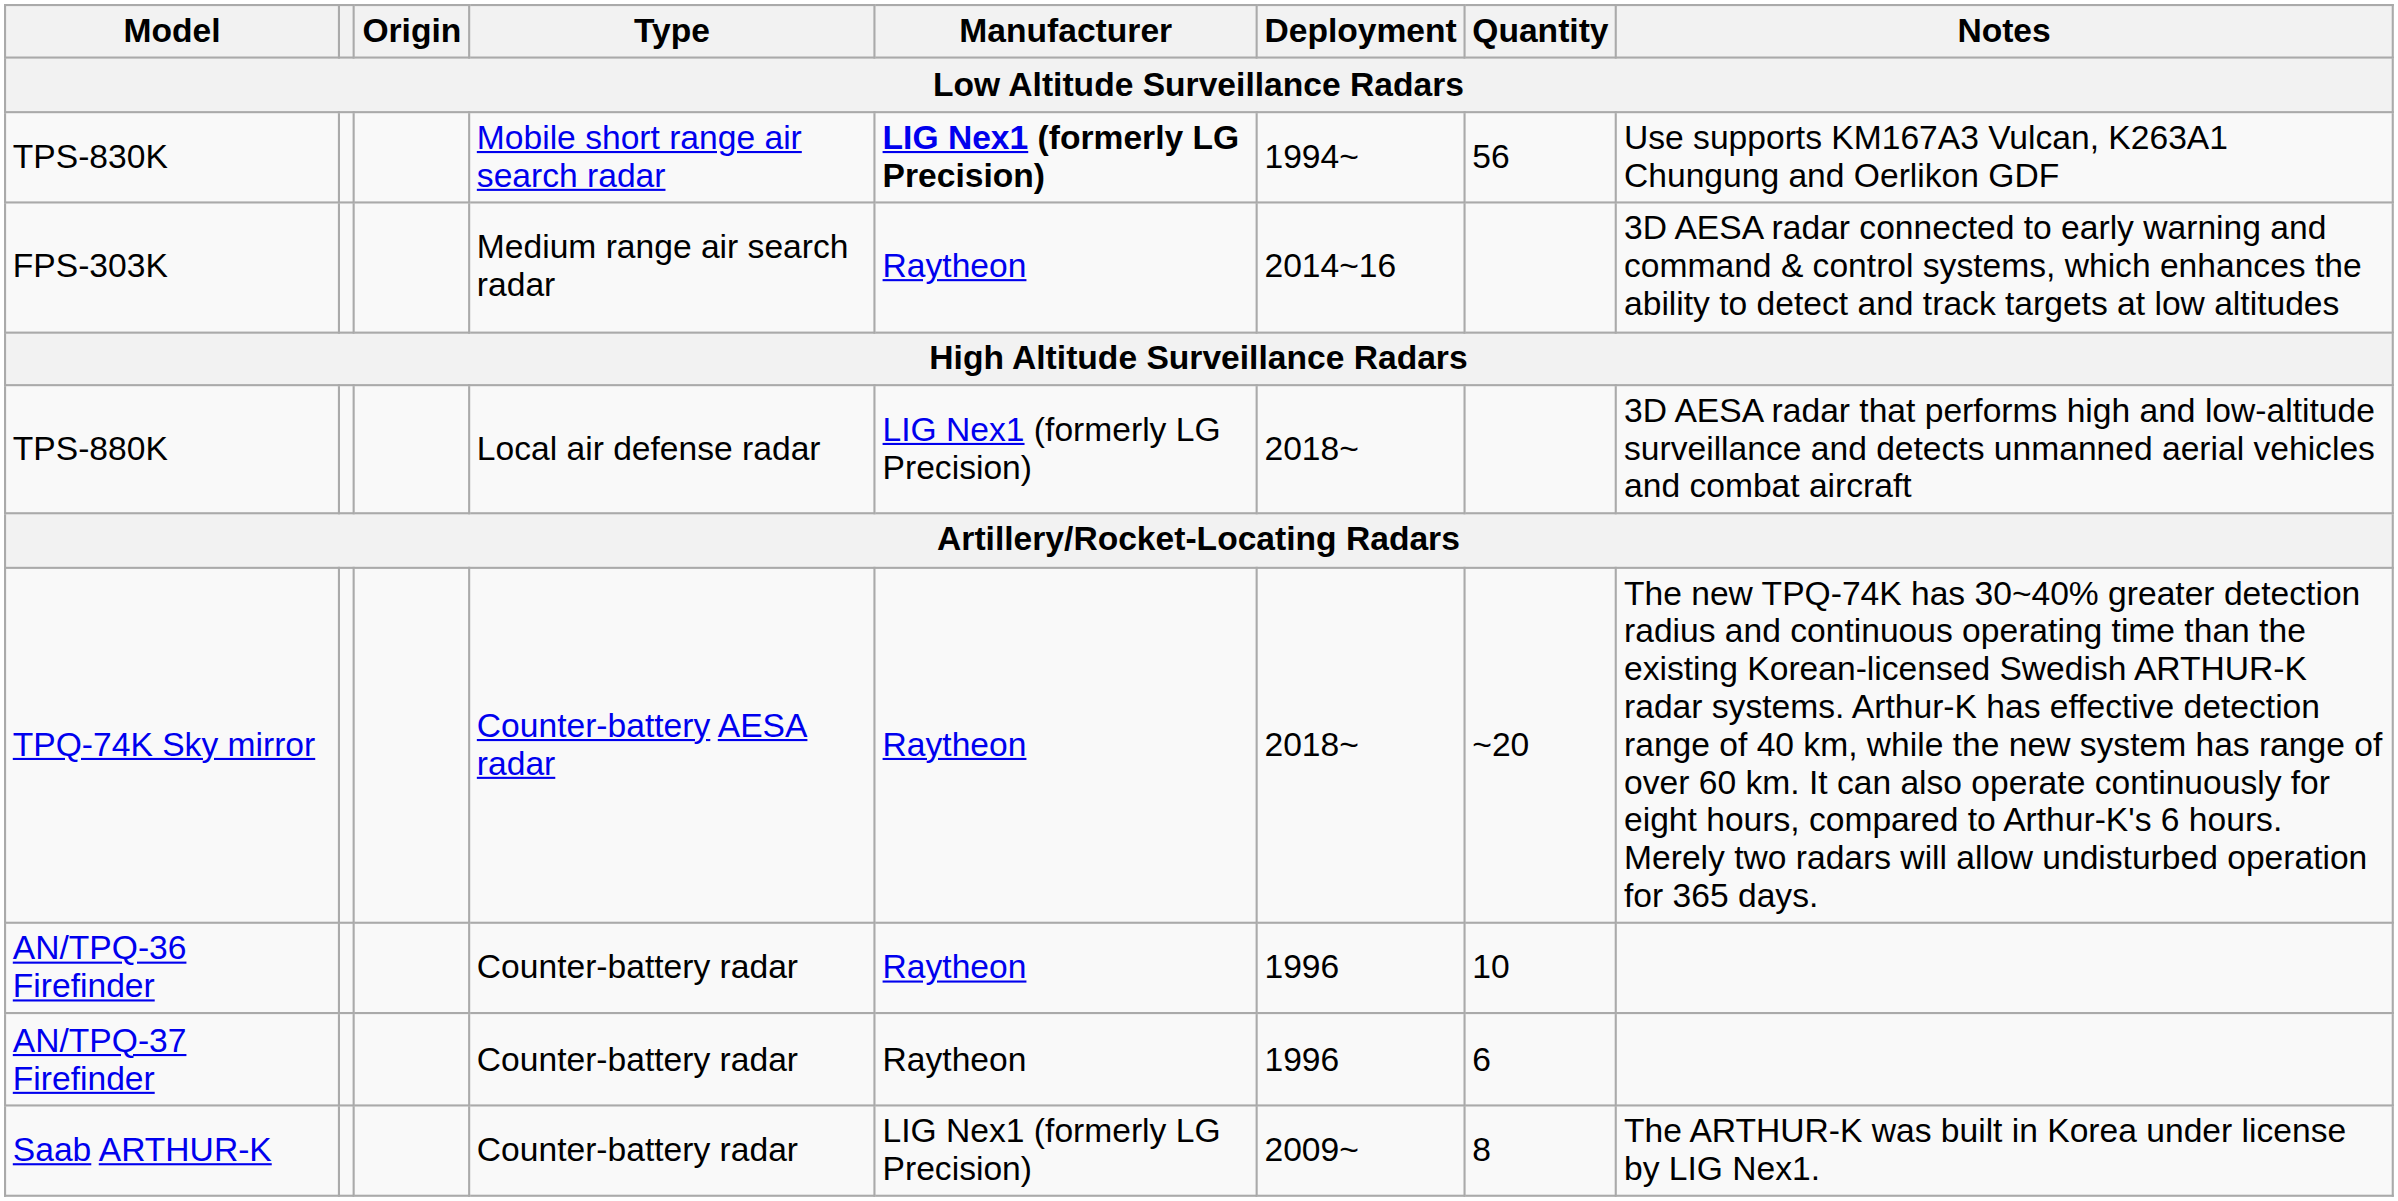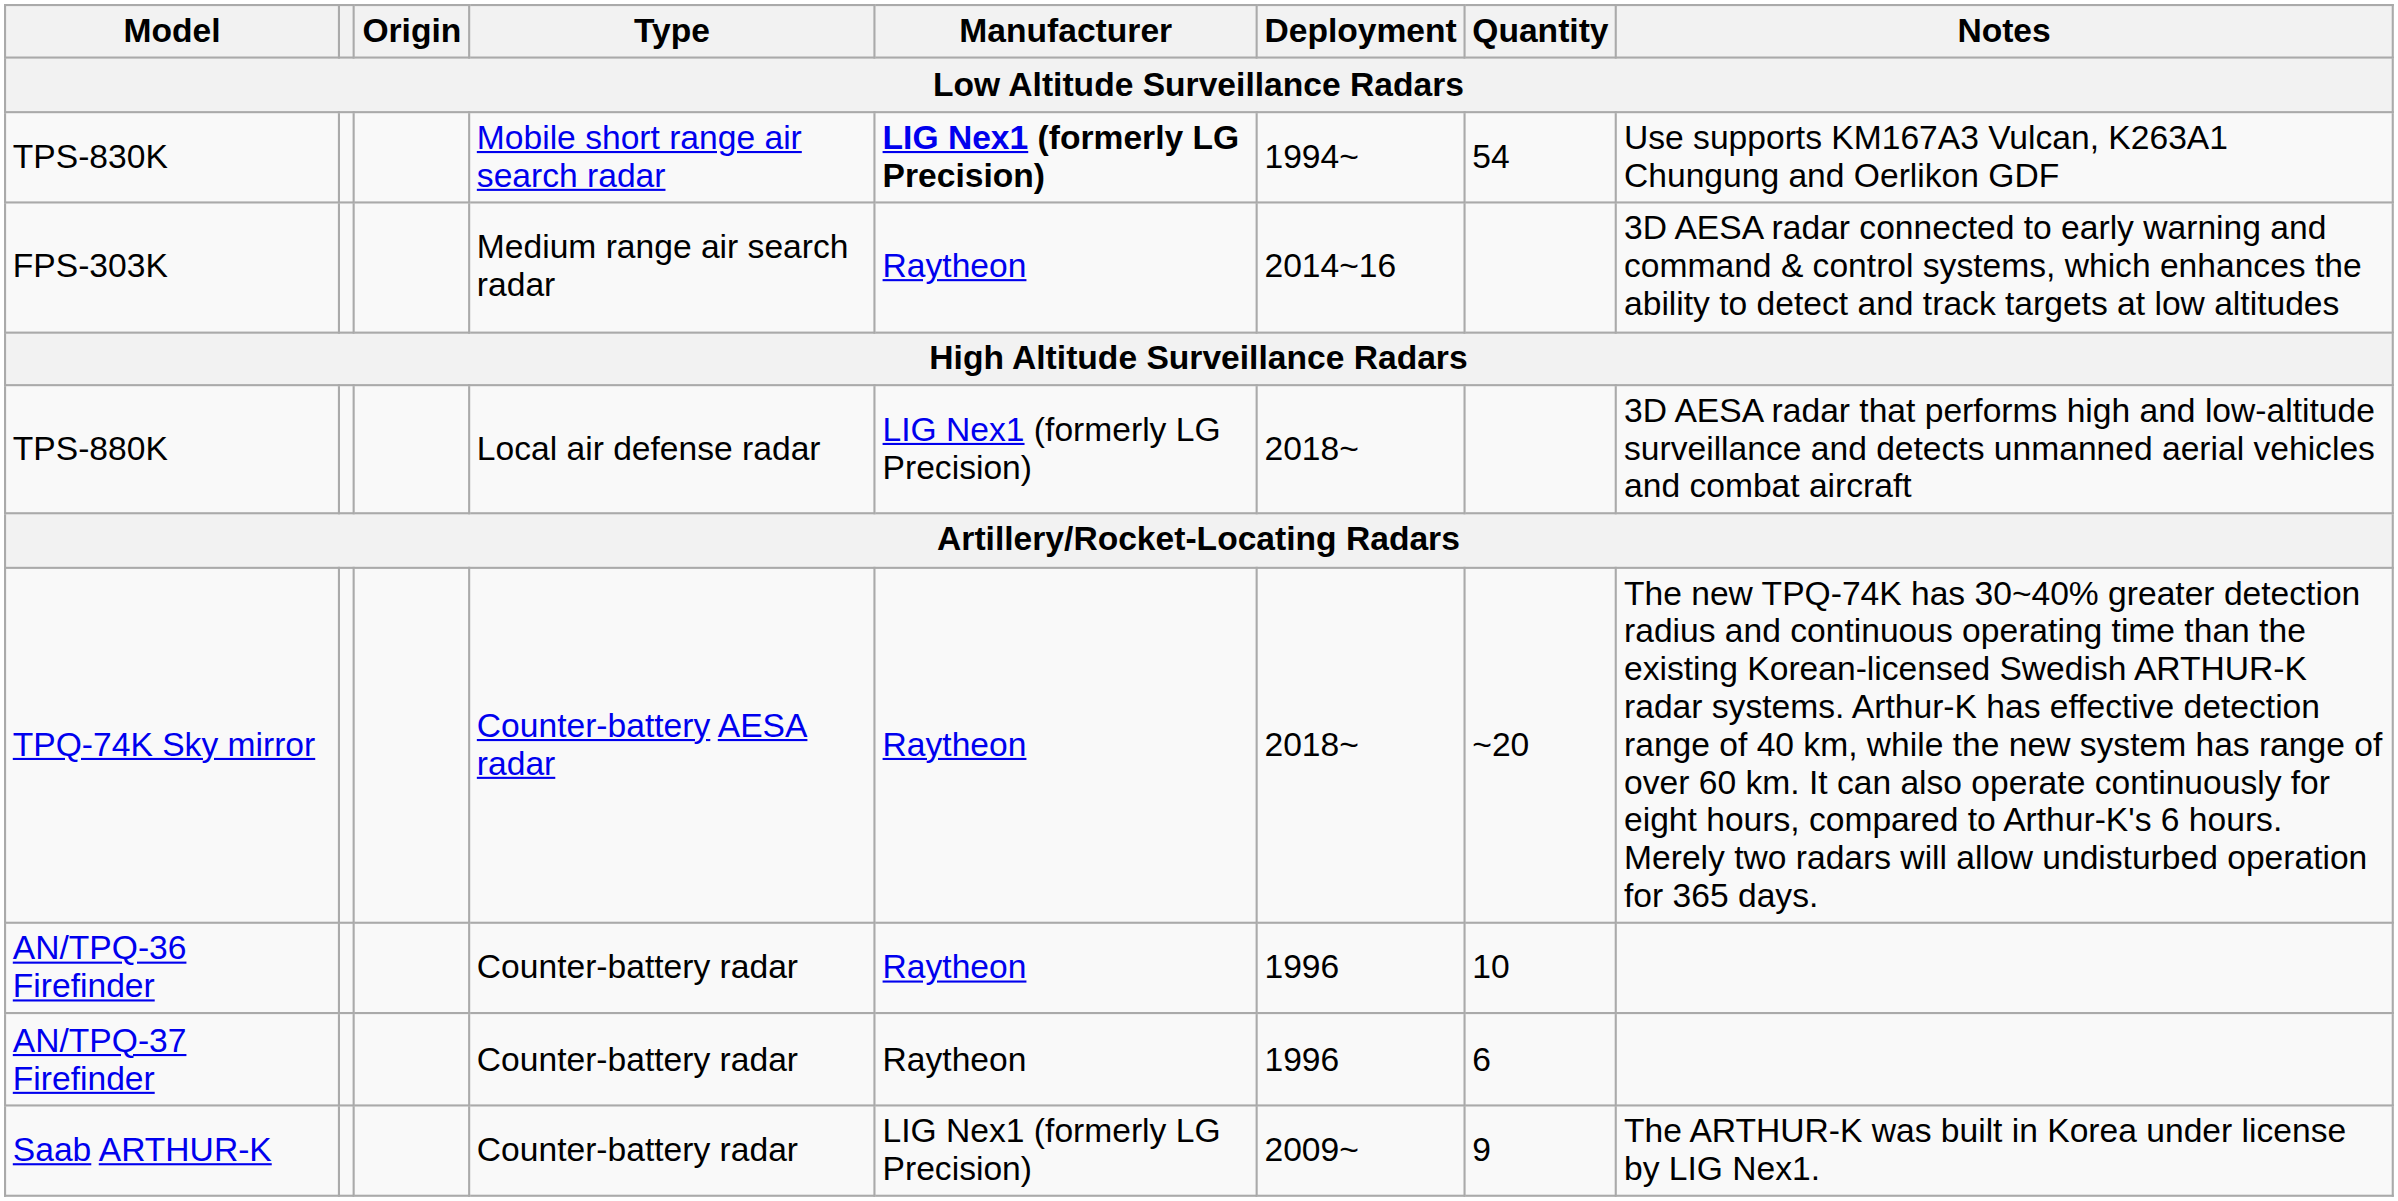(1491, 156) 56 -> (1491, 156) 54
(1482, 1149) 8 -> (1482, 1149) 9
